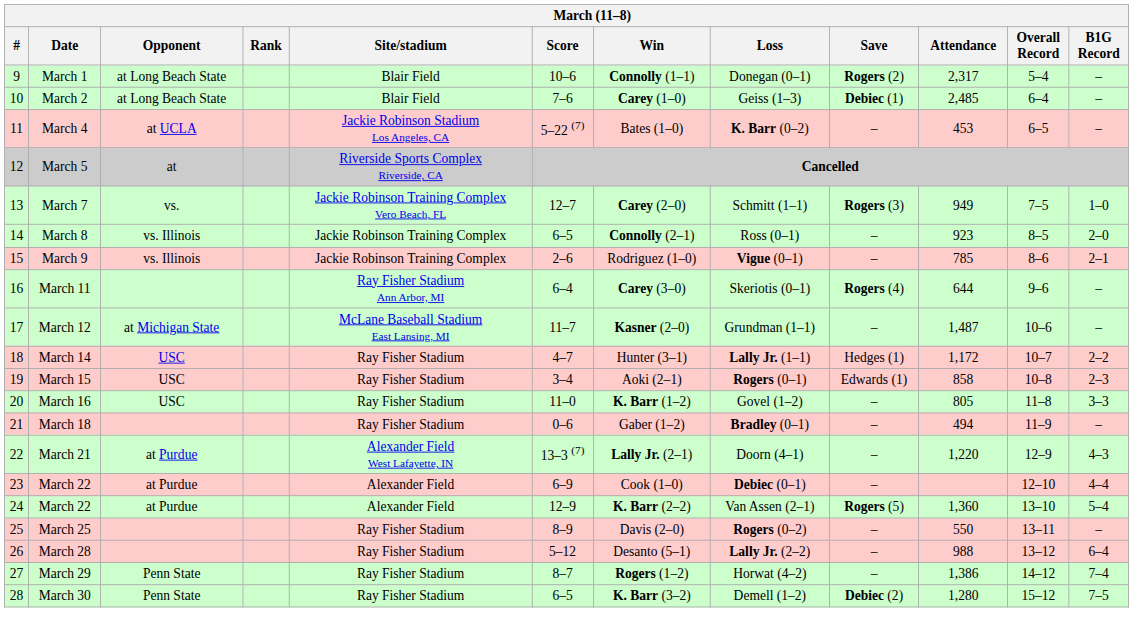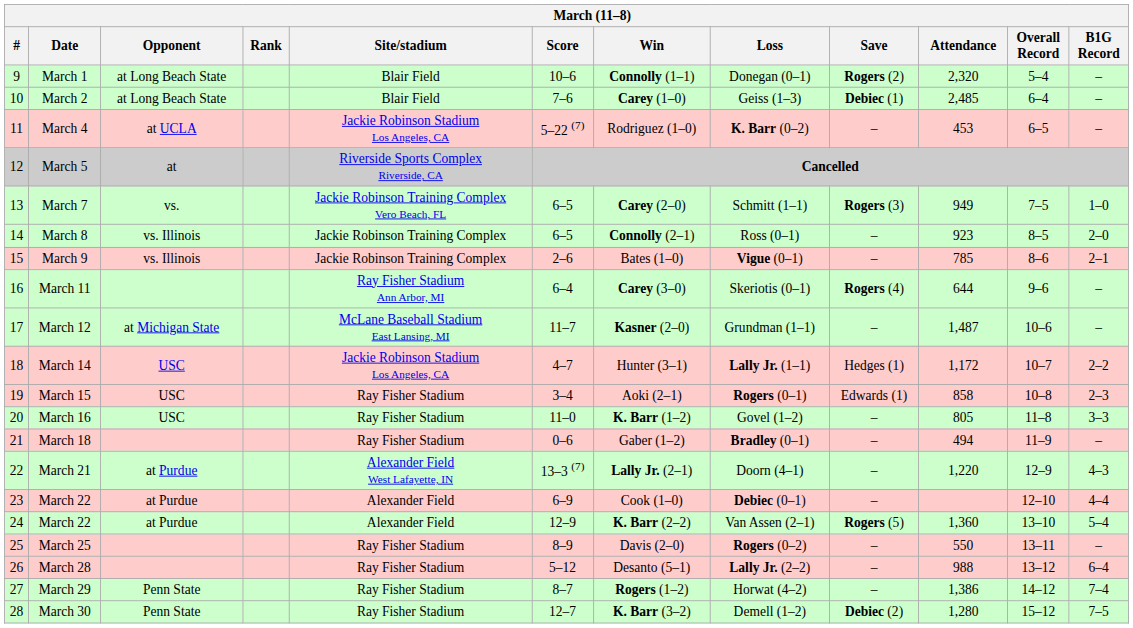(963, 76) 2,317 -> (963, 76) 2,320
(652, 128) Bates (1–0) -> (652, 128) Rodriguez (1–0)
(563, 205) 12–7 -> (563, 205) 6–5
(652, 258) Rodriguez (1–0) -> (652, 258) Bates (1–0)
(411, 357) Ray Fisher Stadium -> (411, 365) Jackie Robinson Stadium Los Angeles, CA
(563, 596) 6–5 -> (563, 612) 12–7
